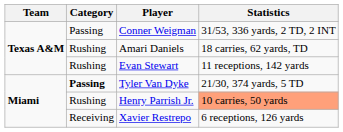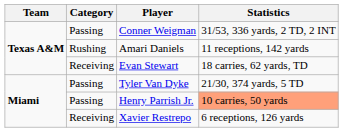(254, 48) 18 carries, 62 yards, TD -> (255, 48) 11 receptions, 142 yards
(88, 65) Rushing -> (92, 65) Receiving
(255, 65) 11 receptions, 142 yards -> (254, 65) 18 carries, 62 yards, TD
(87, 83) bold -> (86, 83) normal
(88, 100) Rushing -> (86, 100) Passing
